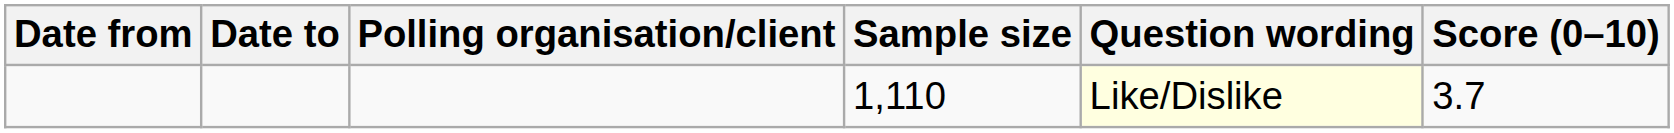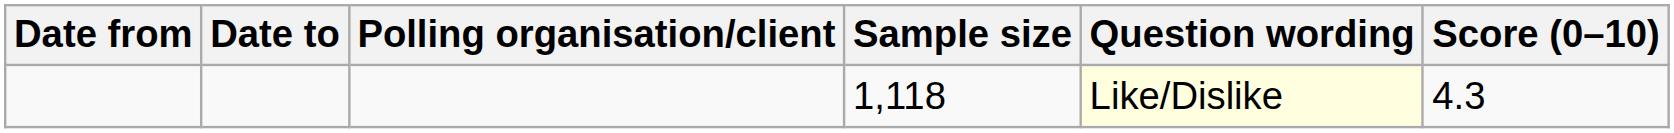(899, 95) 1,110 -> (899, 95) 1,118
(1459, 95) 3.7 -> (1459, 95) 4.3
